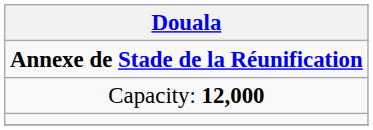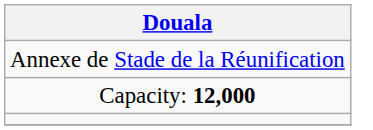(186, 58) bold -> (177, 58) normal
